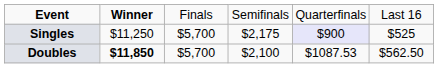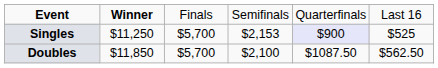(260, 34) $2,175 -> (260, 34) $2,153
(132, 54) bold -> (132, 54) normal
(331, 54) $1087.53 -> (331, 54) $1087.50
